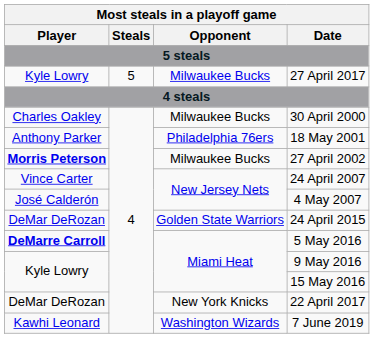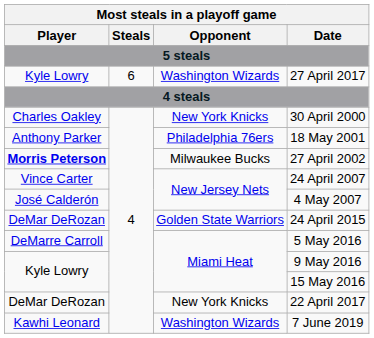(131, 76) 5 -> (131, 76) 6
(220, 76) Milwaukee Bucks -> (220, 76) Washington Wizards
(220, 117) Milwaukee Bucks -> (220, 117) New York Knicks
(57, 240) bold -> (57, 240) normal
